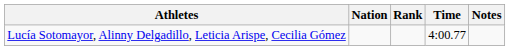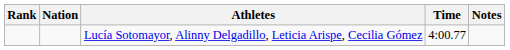columns swapped: (408, 14) <-> (177, 14)
